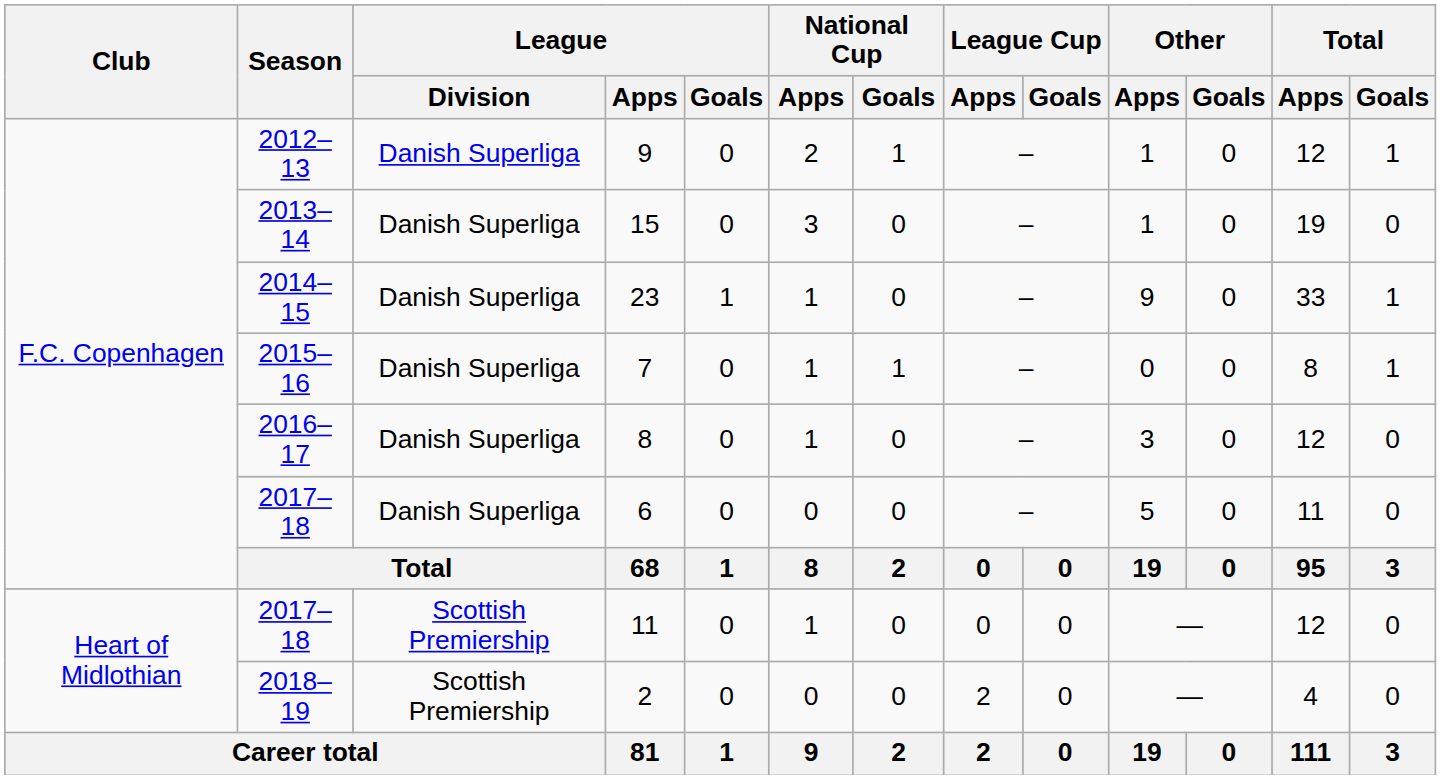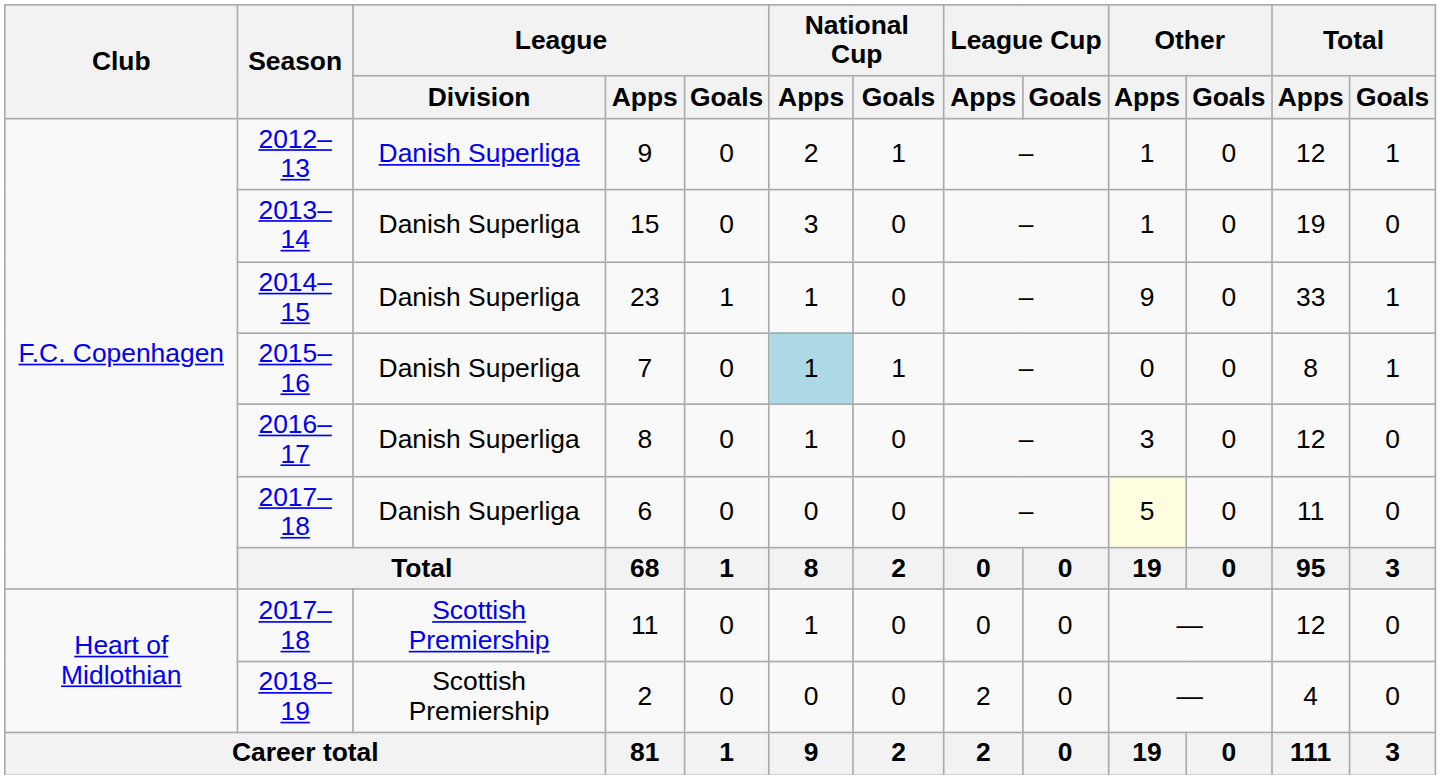(811, 368) no background -> (811, 368) lightblue background
(1147, 511) no background -> (1147, 511) lightyellow background
